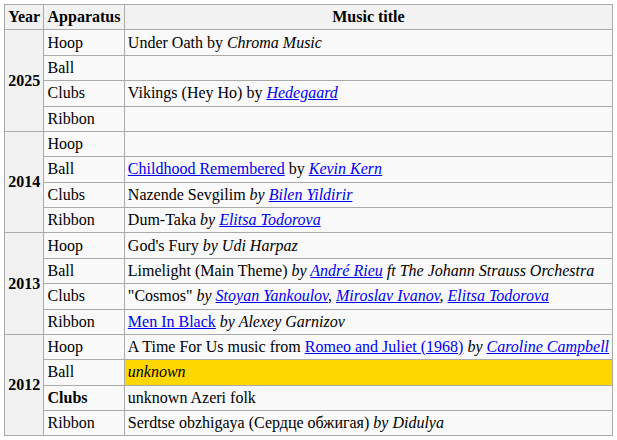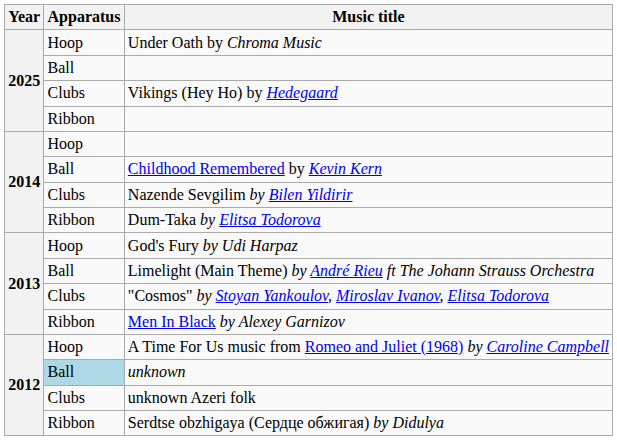(61, 372) no background -> (61, 372) lightblue background
(157, 372) gold background -> (157, 372) no background
(68, 397) bold -> (66, 397) normal
